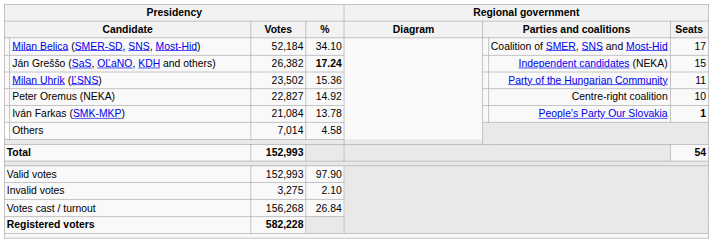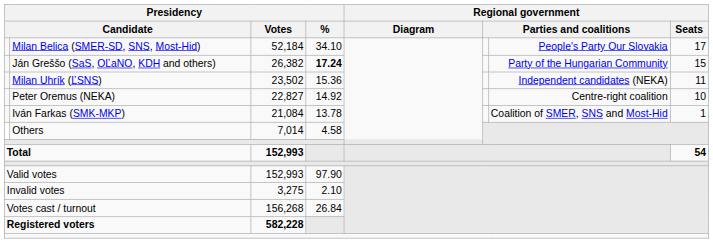(579, 46) Coalition of SMER, SNS and Most-Hid -> (603, 46) People's Party Our Slovakia
(593, 63) Independent candidates (NEKA) -> (588, 63) Party of the Hungarian Community
(588, 79) Party of the Hungarian Community -> (593, 79) Independent candidates (NEKA)
(603, 113) People's Party Our Slovakia -> (579, 113) Coalition of SMER, SNS and Most-Hid
(703, 113) bold -> (703, 113) normal
